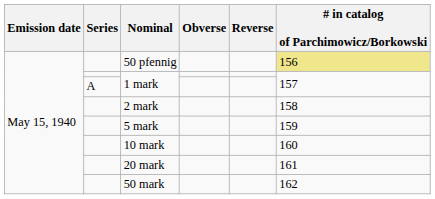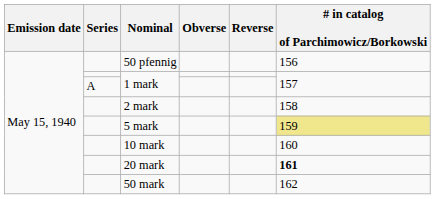(288, 61) khaki background -> (288, 61) no background
(288, 125) no background -> (288, 125) khaki background
(288, 164) normal -> (288, 164) bold
